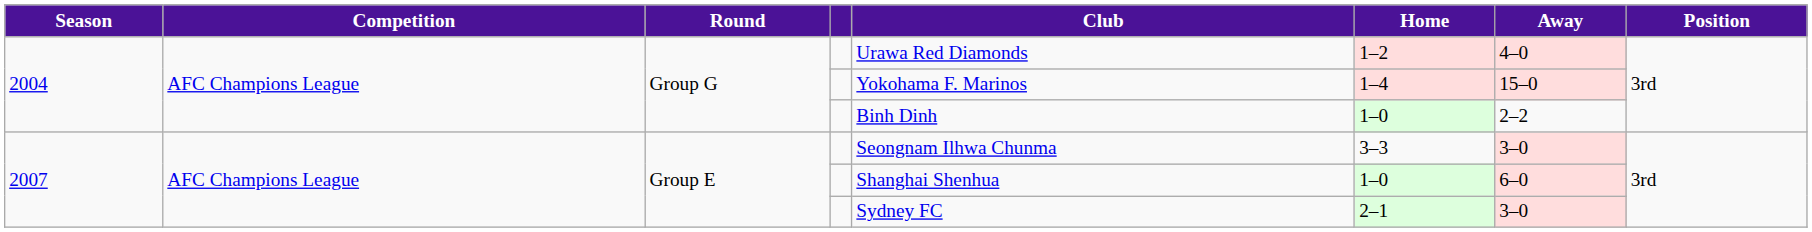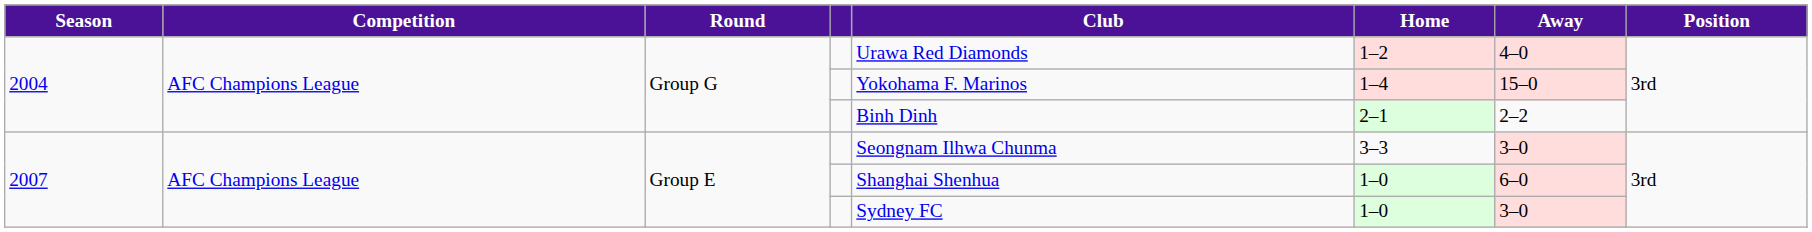(1374, 116) 1–0 -> (1374, 116) 2–1
(1374, 211) 2–1 -> (1374, 211) 1–0
